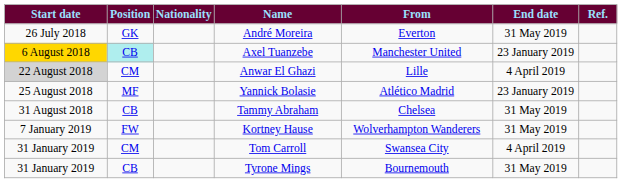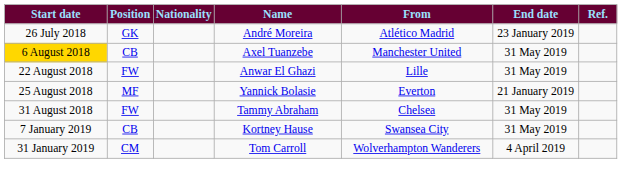(417, 33) Everton -> (417, 33) Atlético Madrid
(536, 33) 31 May 2019 -> (536, 33) 23 January 2019
(130, 52) paleturquoise background -> (130, 52) no background
(536, 52) 23 January 2019 -> (536, 52) 31 May 2019
(56, 72) lightgrey background -> (56, 72) no background
(130, 72) CM -> (130, 72) FW
(536, 72) 4 April 2019 -> (536, 72) 31 May 2019
(417, 91) Atlético Madrid -> (417, 91) Everton
(536, 91) 23 January 2019 -> (536, 91) 21 January 2019
(130, 110) CB -> (130, 110) FW
(130, 129) FW -> (130, 129) CB
(417, 129) Wolverhampton Wanderers -> (417, 129) Swansea City
(417, 149) Swansea City -> (417, 149) Wolverhampton Wanderers
- row: (278, 168)
